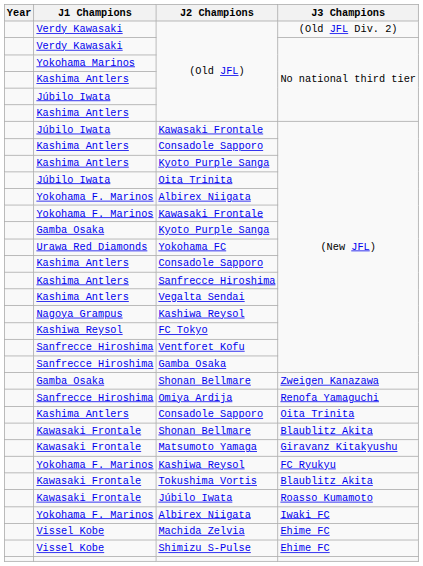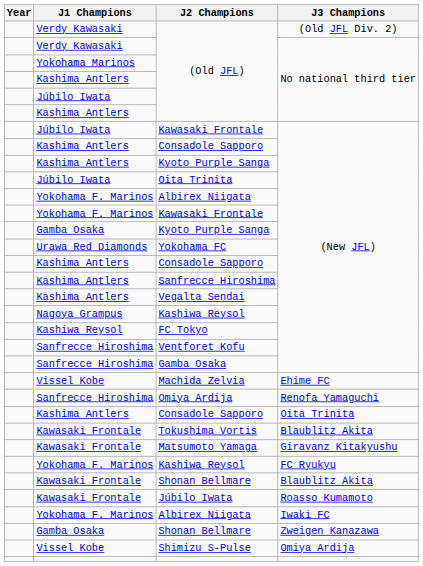rows swapped: (70, 381) <-> (70, 532)
rows swapped: (89, 431) <-> (89, 481)
(305, 548) Ehime FC -> (317, 548) Omiya Ardija
